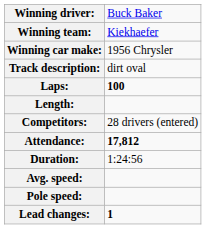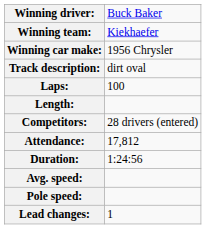(116, 86) bold -> (116, 86) normal
(123, 141) bold -> (123, 141) normal
(110, 214) bold -> (110, 214) normal
